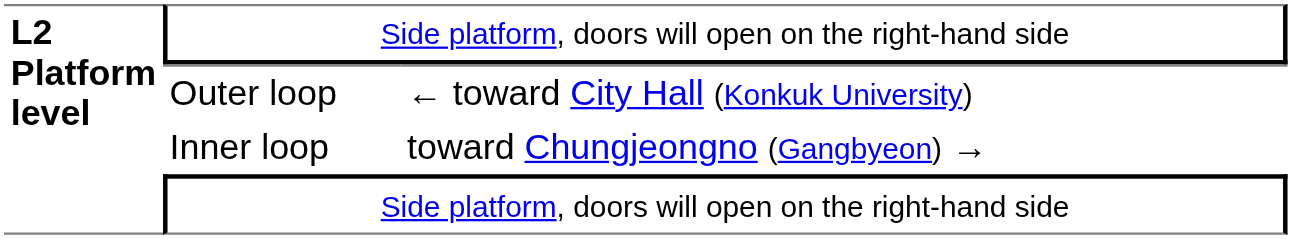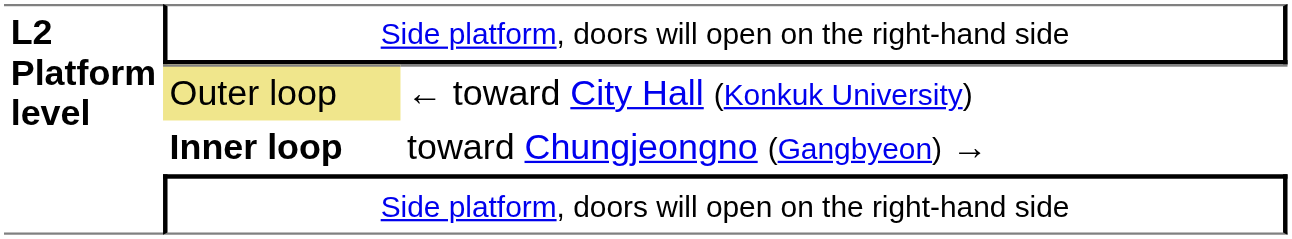(253, 92) no background -> (253, 92) khaki background
(249, 146) normal -> (256, 146) bold
